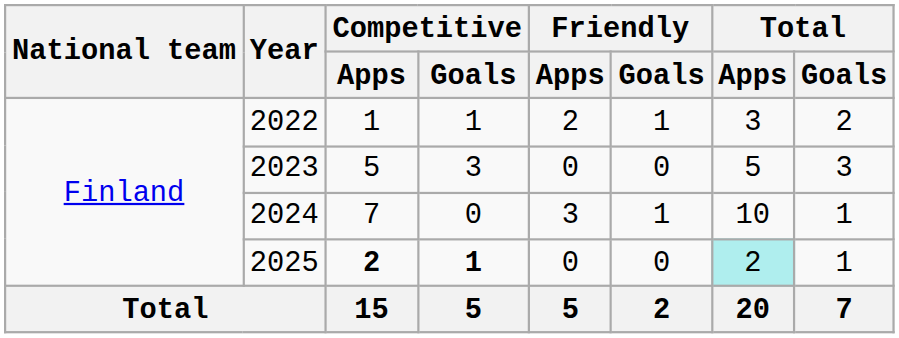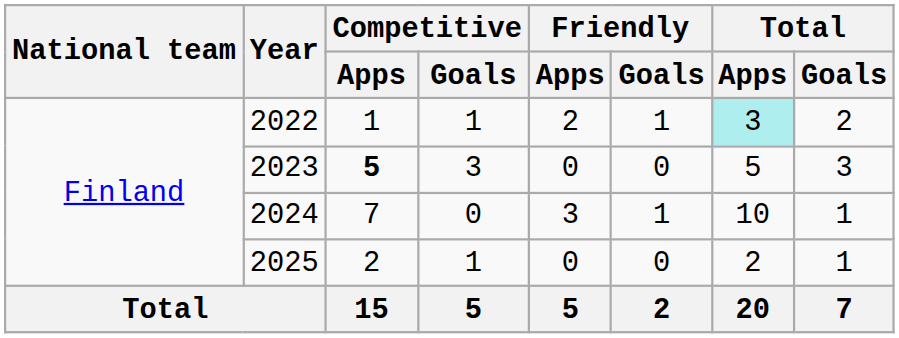(753, 122) no background -> (753, 122) paleturquoise background
(372, 169) normal -> (372, 169) bold
(372, 263) bold -> (372, 263) normal
(473, 263) bold -> (473, 263) normal
(753, 263) paleturquoise background -> (753, 263) no background
